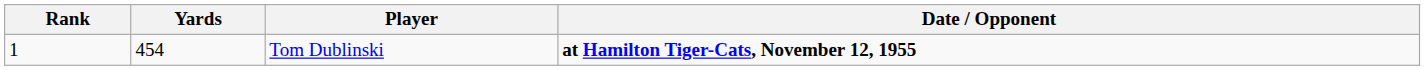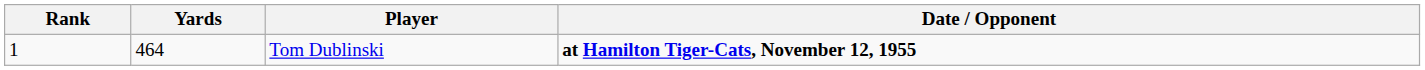(150, 49) 454 -> (150, 49) 464
